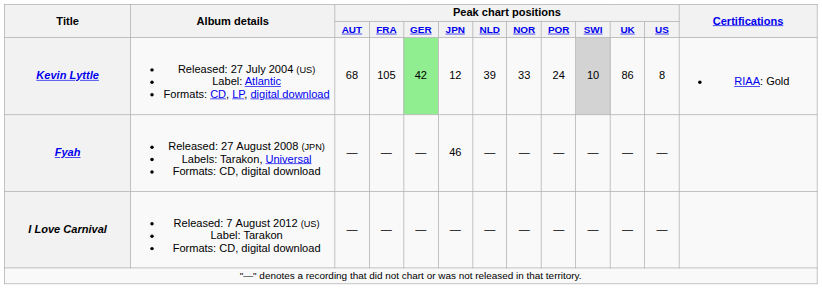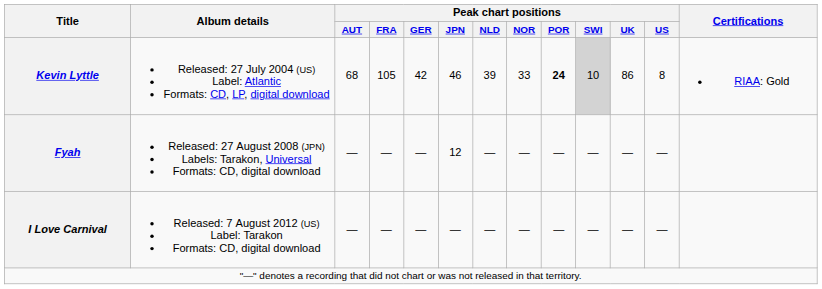(421, 76) lightgreen background -> (421, 76) no background
(455, 76) 12 -> (455, 76) 46
(559, 76) normal -> (559, 76) bold
(455, 152) 46 -> (455, 152) 12
